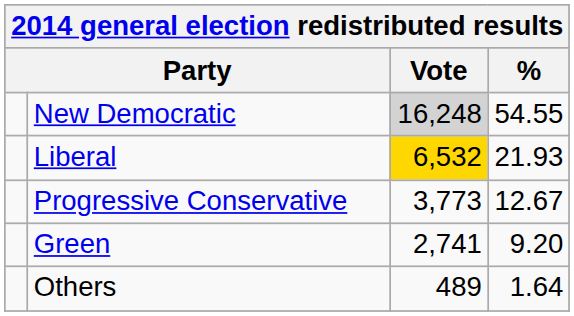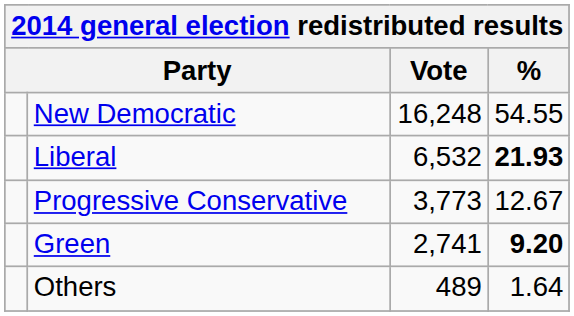(440, 113) lightgrey background -> (440, 113) no background
(447, 157) gold background -> (447, 157) no background
(529, 157) normal -> (529, 157) bold
(537, 244) normal -> (537, 244) bold
